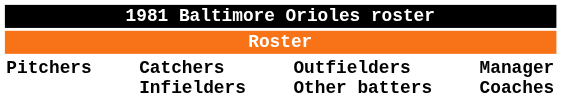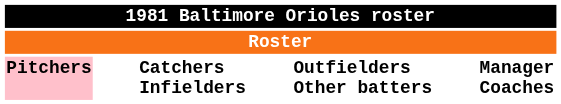(49, 68) no background -> (49, 68) pink background
